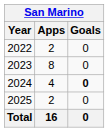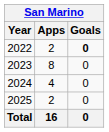(86, 48) normal -> (86, 48) bold
(86, 83) bold -> (86, 83) normal
